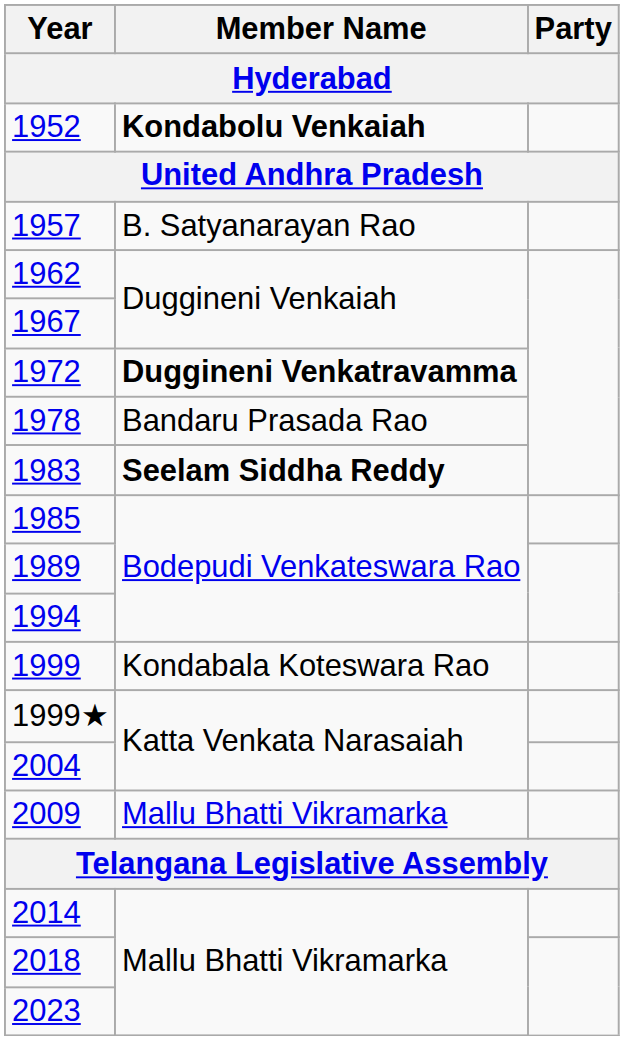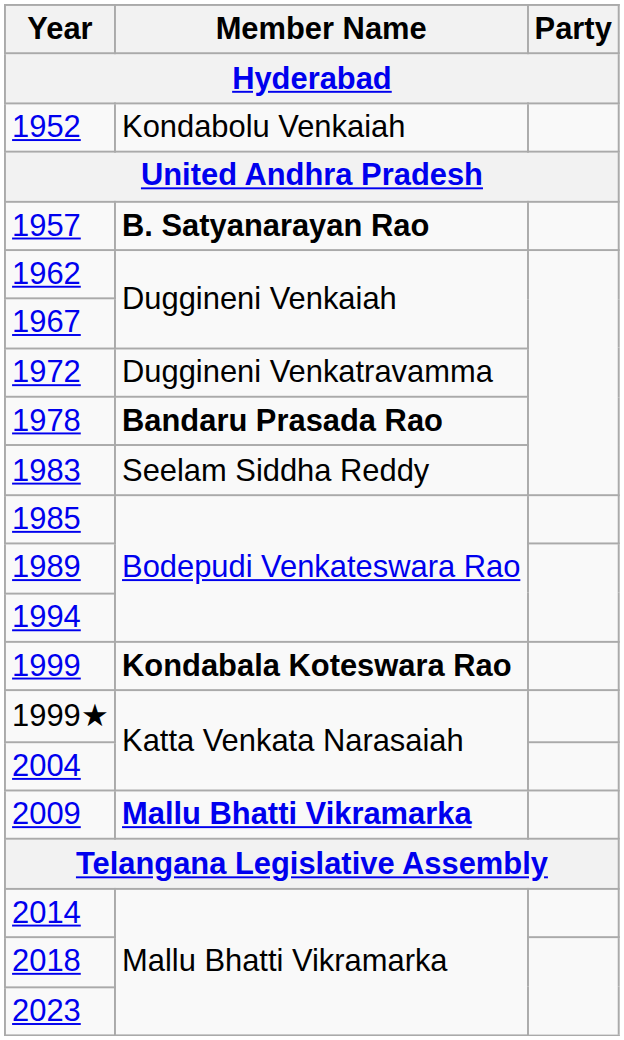(274, 126) bold -> (264, 126) normal
(269, 224) normal -> (276, 224) bold
(319, 371) bold -> (307, 371) normal
(275, 420) normal -> (282, 420) bold
(283, 469) bold -> (276, 469) normal
(306, 665) normal -> (317, 665) bold
(285, 814) normal -> (297, 814) bold
